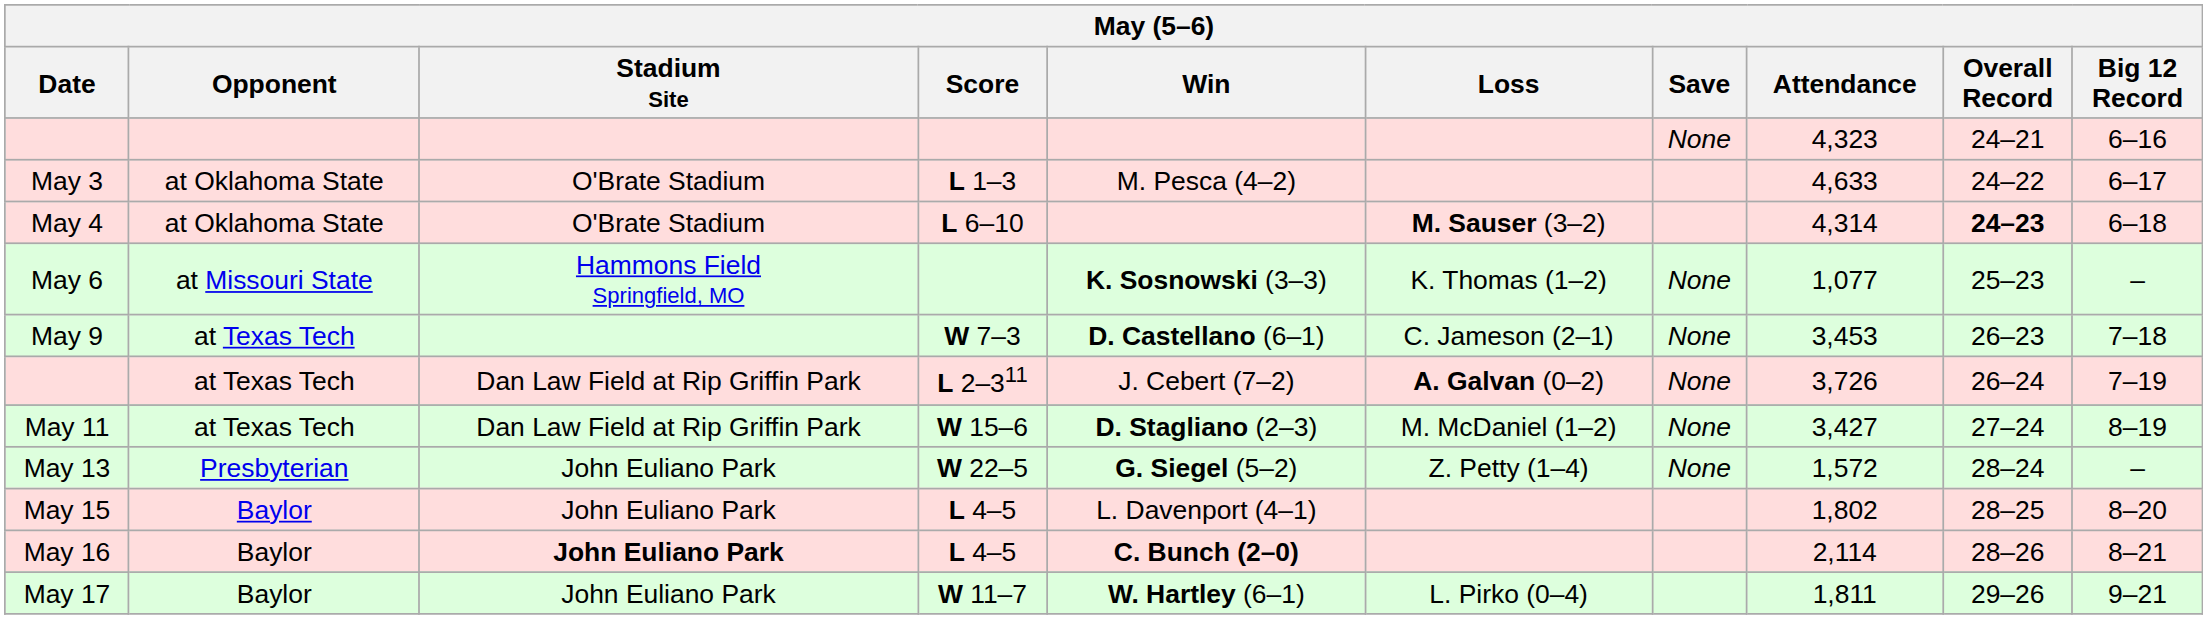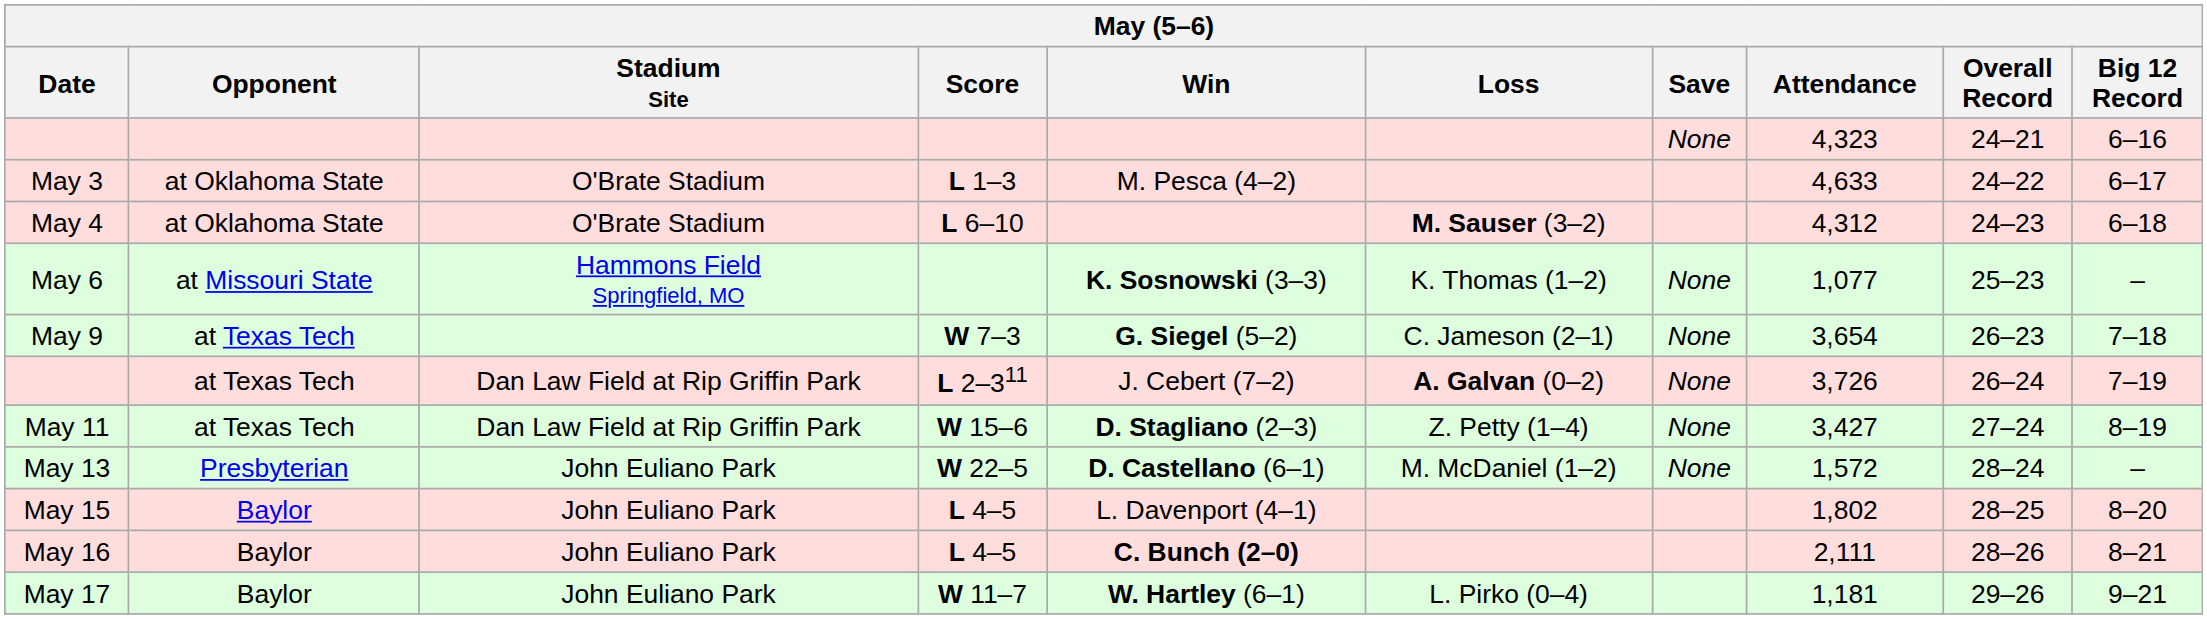(1845, 223) 4,314 -> (1845, 223) 4,312
(2008, 223) bold -> (2008, 223) normal
(1206, 336) D. Castellano (6–1) -> (1206, 336) G. Siegel (5–2)
(1845, 336) 3,453 -> (1845, 336) 3,654
(1509, 425) M. McDaniel (1–2) -> (1509, 425) Z. Petty (1–4)
(1206, 467) G. Siegel (5–2) -> (1206, 467) D. Castellano (6–1)
(1509, 467) Z. Petty (1–4) -> (1509, 467) M. McDaniel (1–2)
(668, 551) bold -> (669, 551) normal
(1845, 551) 2,114 -> (1845, 551) 2,111
(1845, 593) 1,811 -> (1845, 593) 1,181
